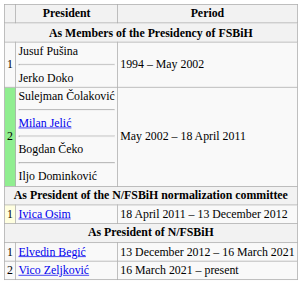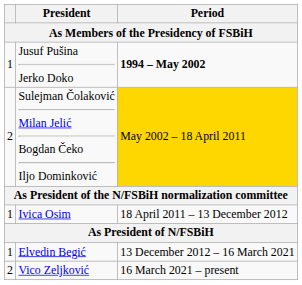(162, 64) normal -> (163, 64) bold
(10, 136) lightgreen background -> (10, 136) no background
(183, 136) no background -> (183, 136) gold background
(10, 214) lightyellow background -> (10, 214) no background
